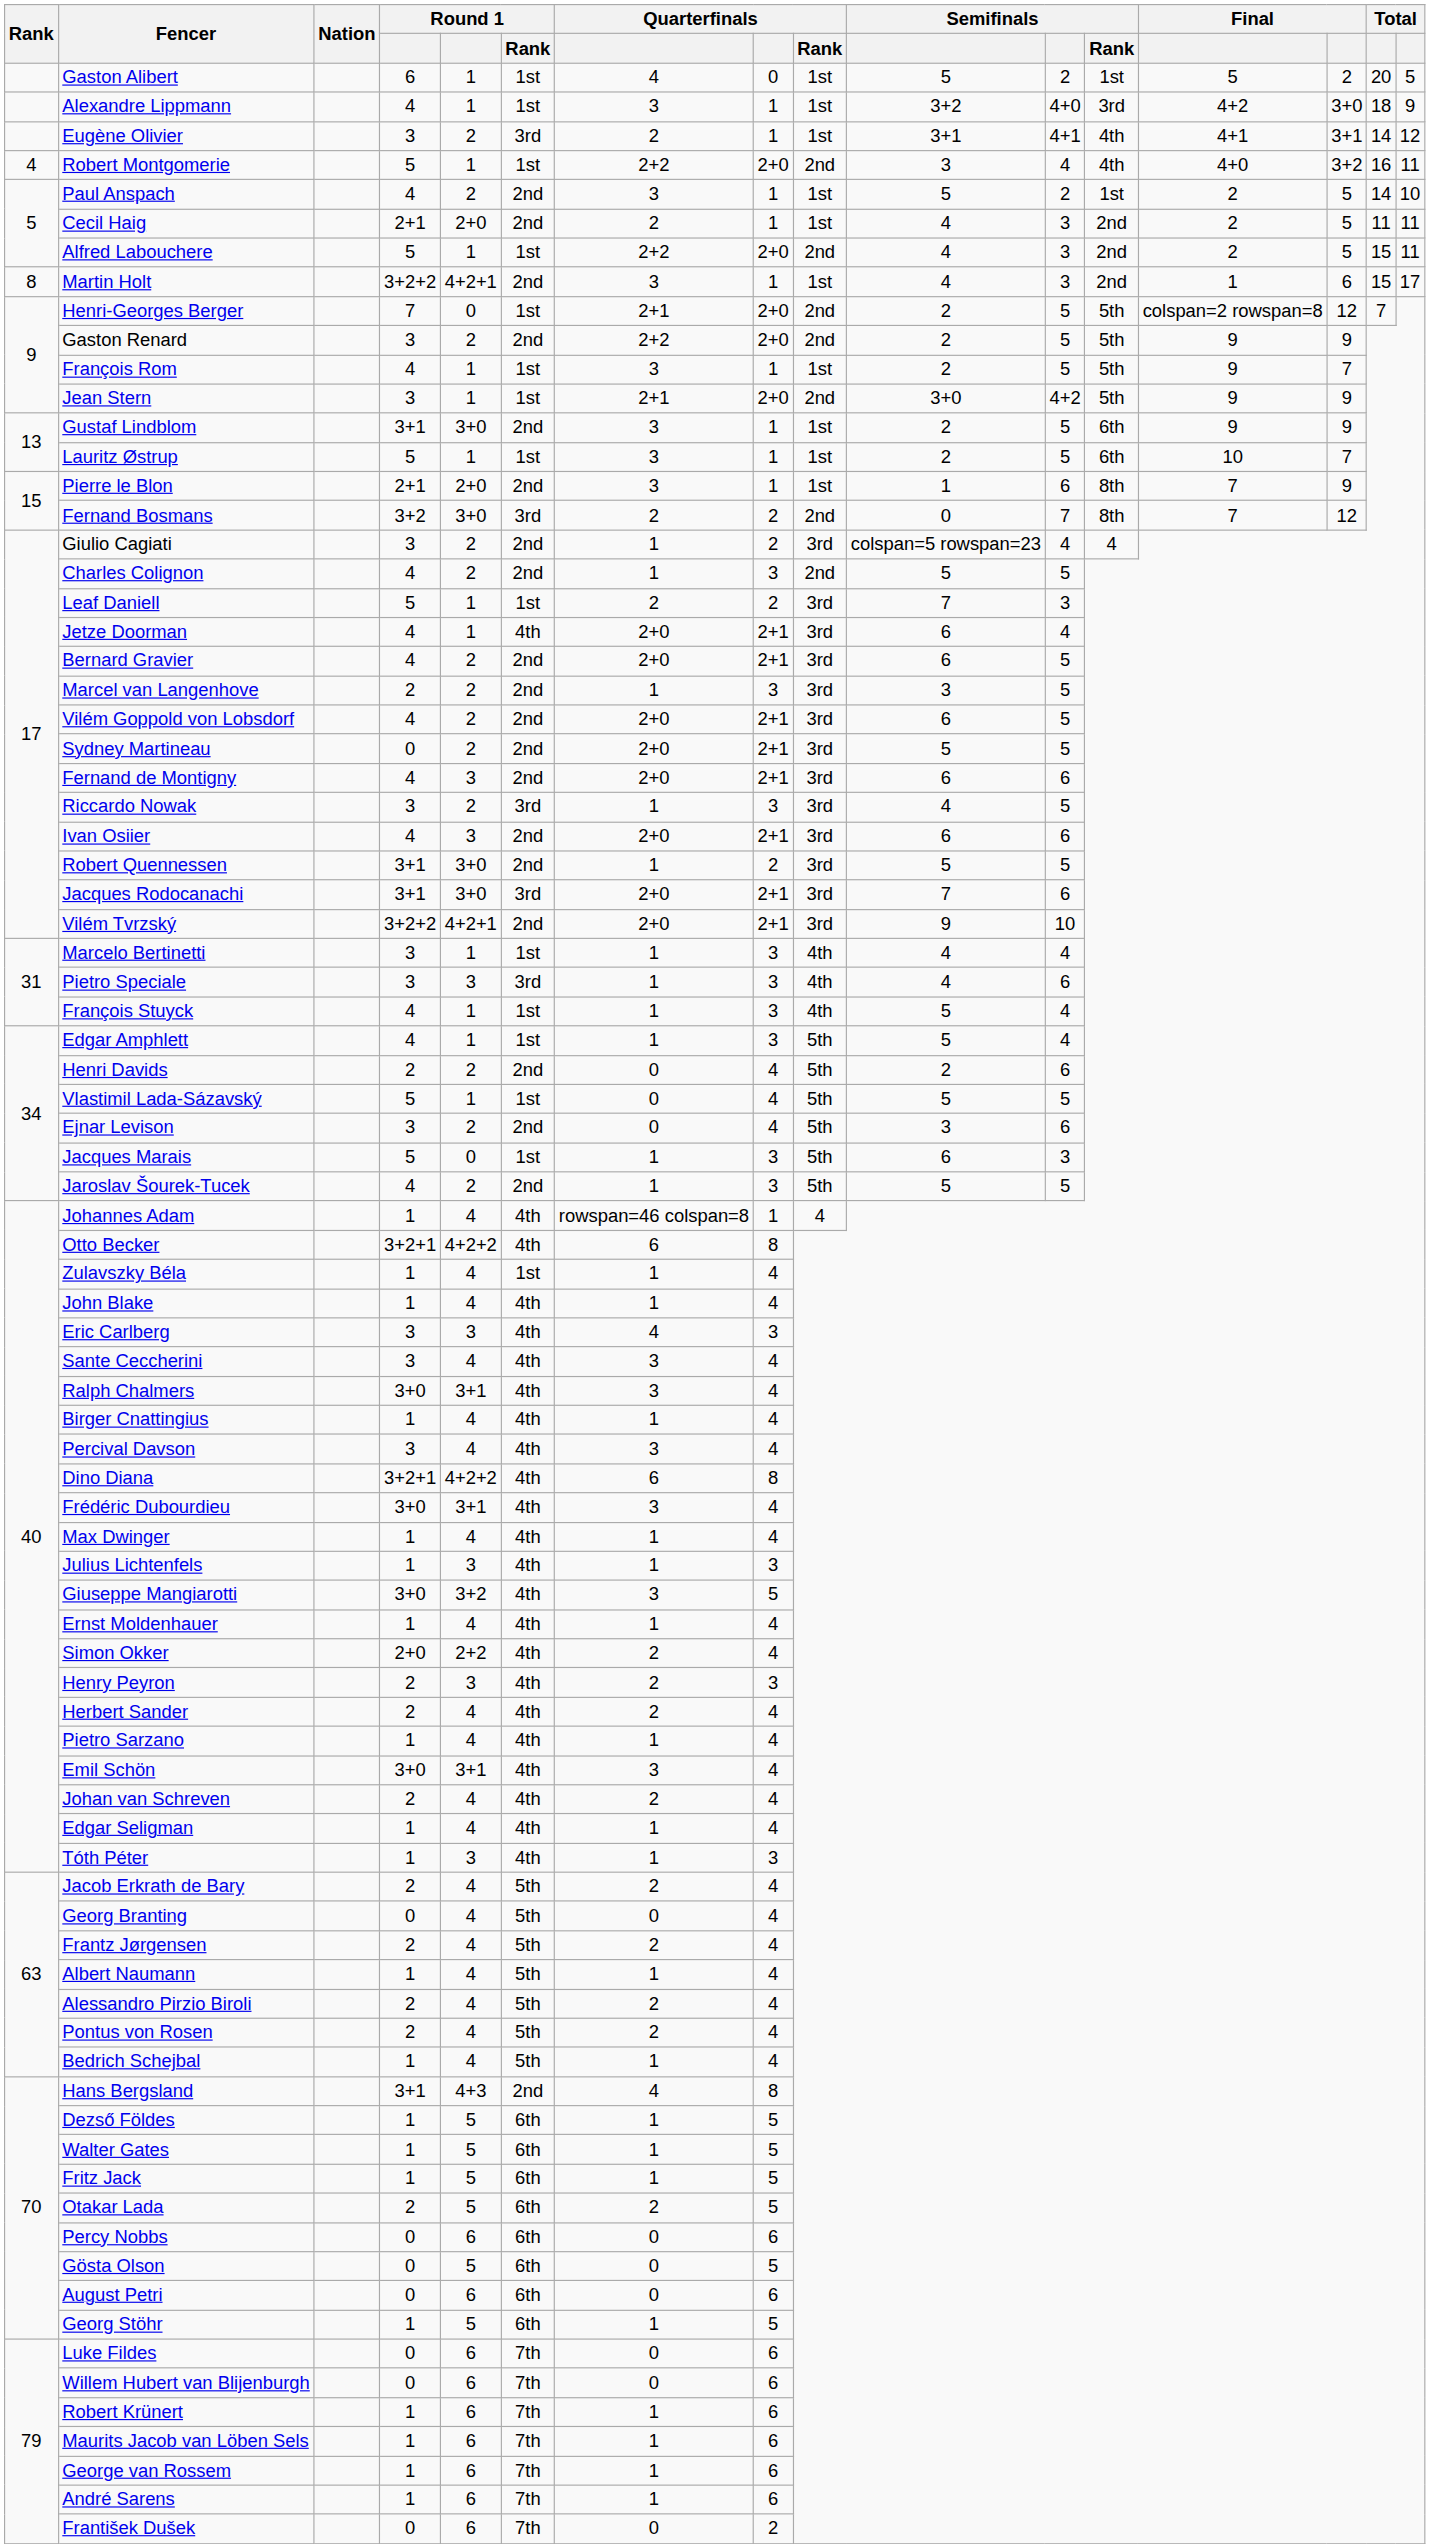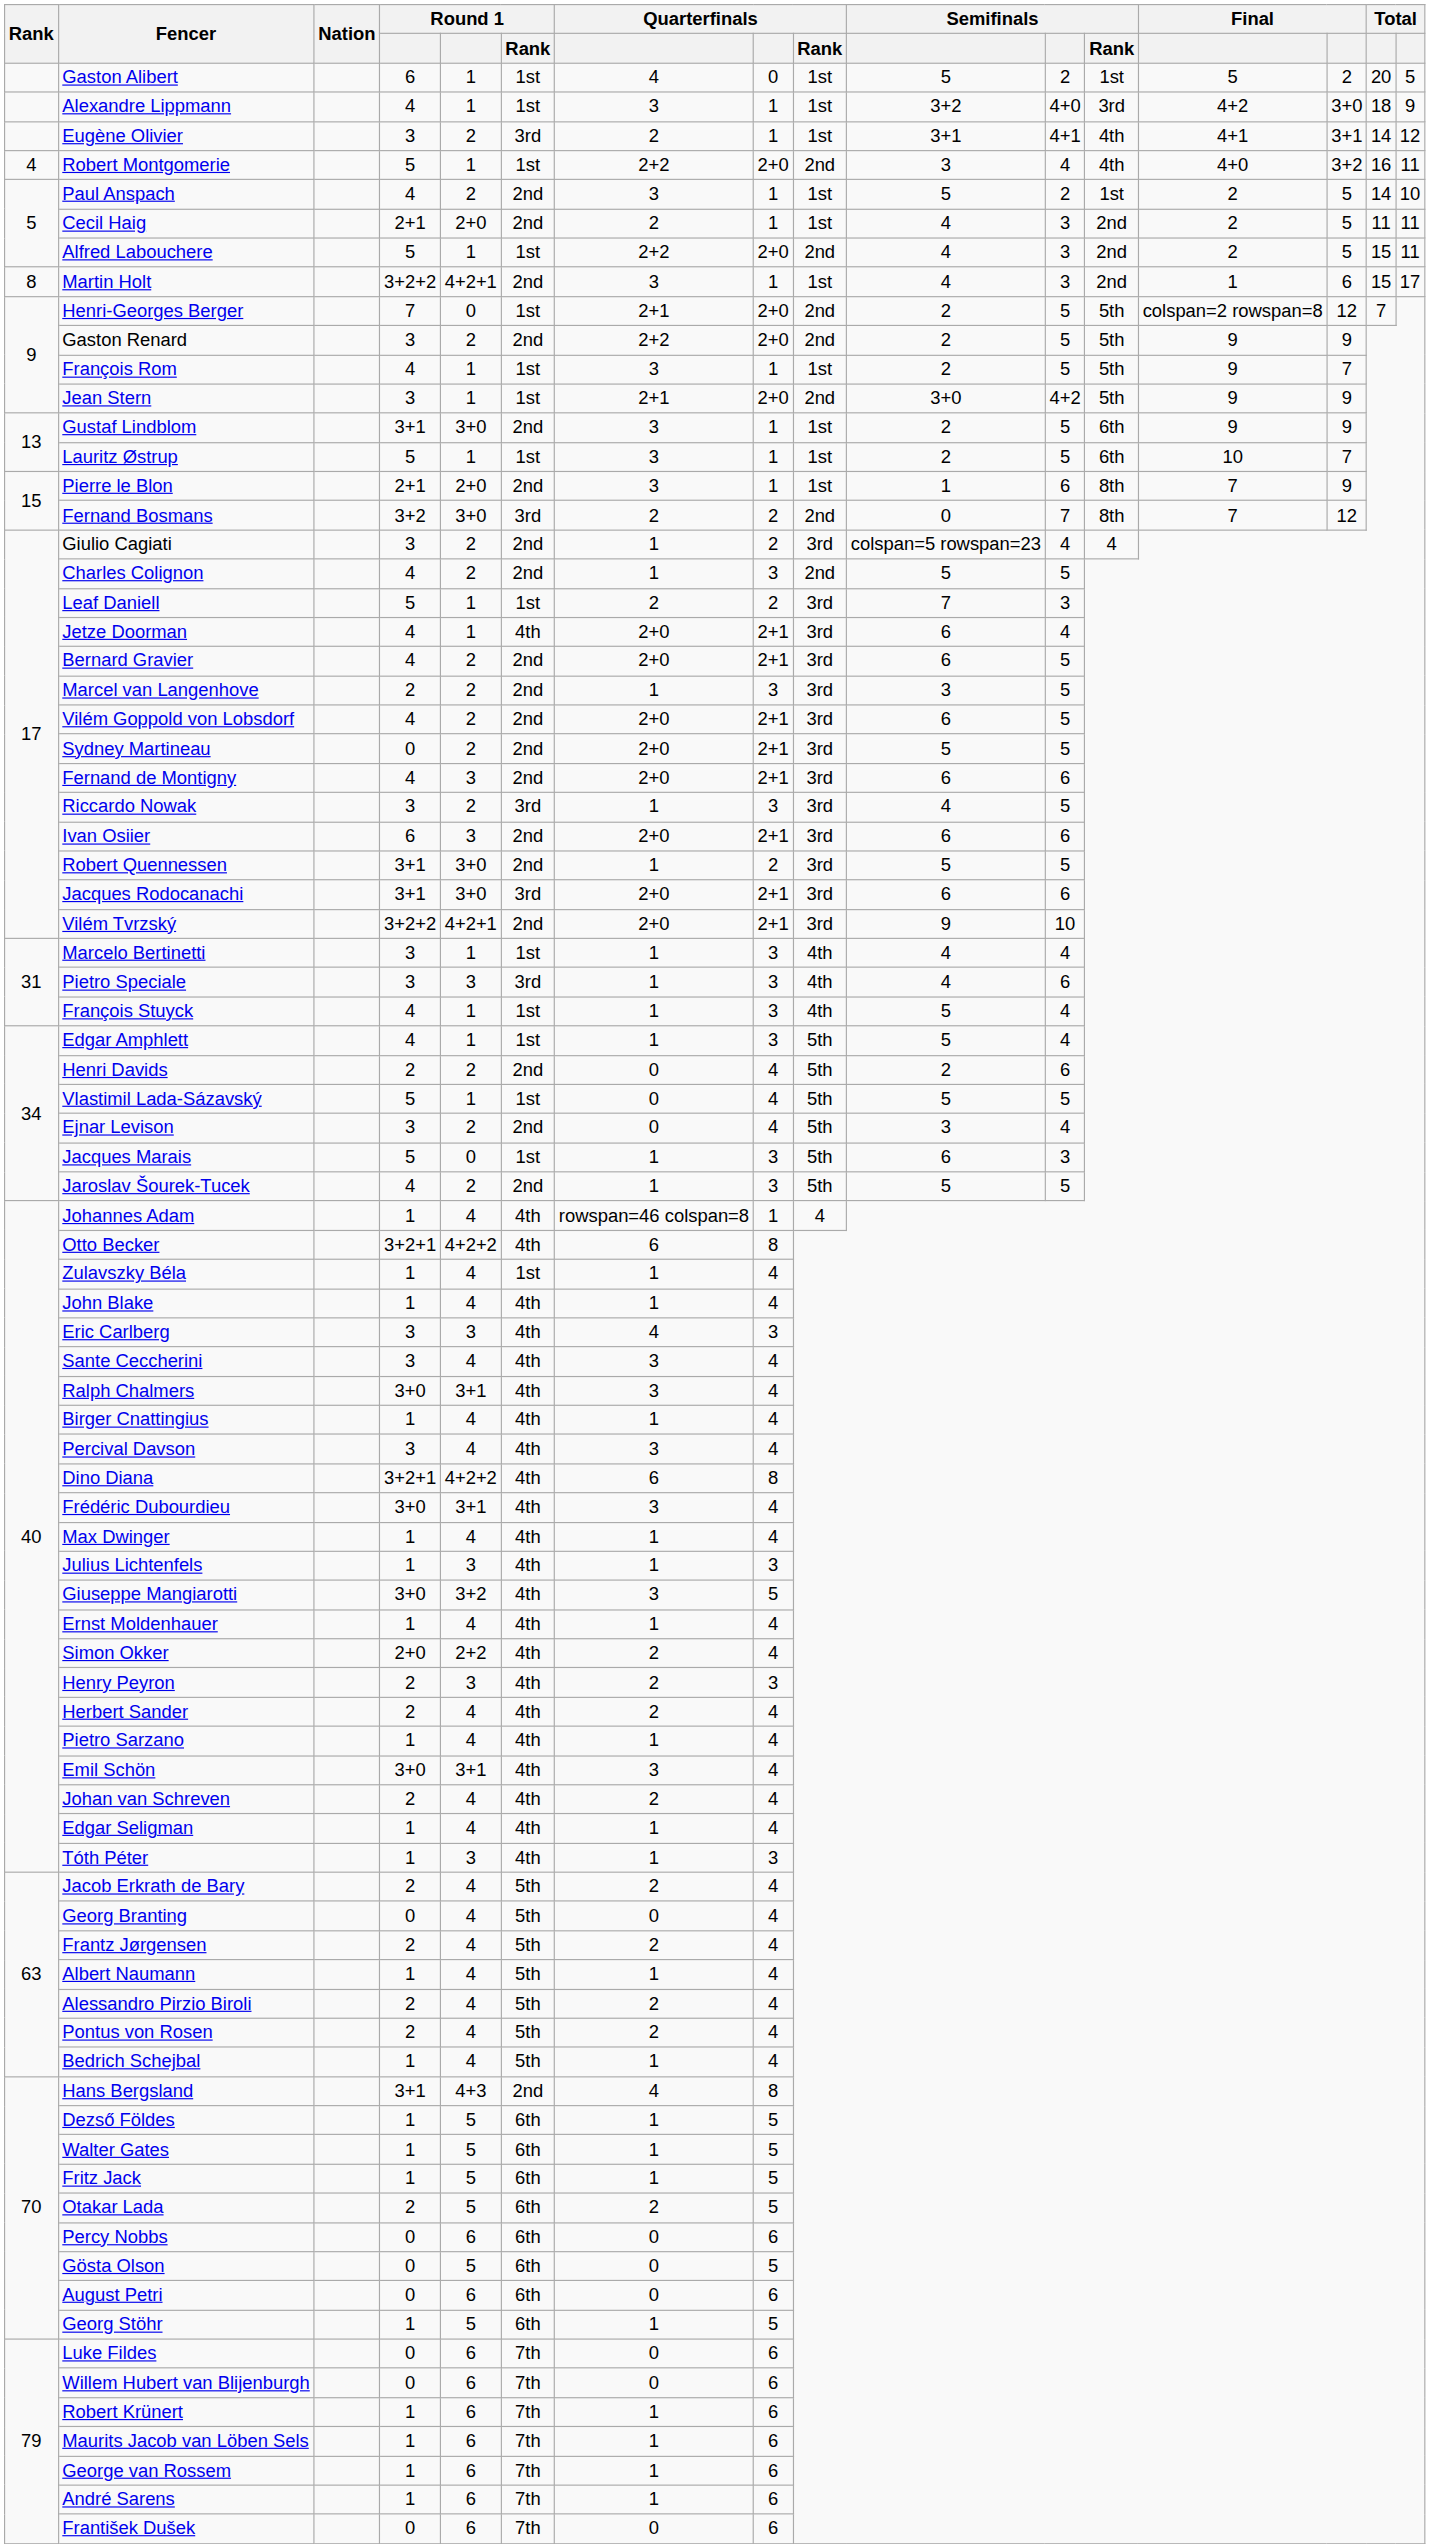(410, 836) 4 -> (410, 836) 6
(946, 894) 7 -> (946, 894) 6
(1065, 1127) 6 -> (1065, 1127) 4
(773, 2528) 2 -> (773, 2528) 6
